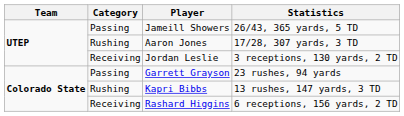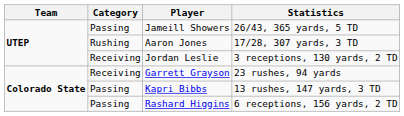(110, 73) Passing -> (115, 73) Receiving
(110, 89) Rushing -> (110, 89) Passing
(115, 104) Receiving -> (110, 104) Passing
